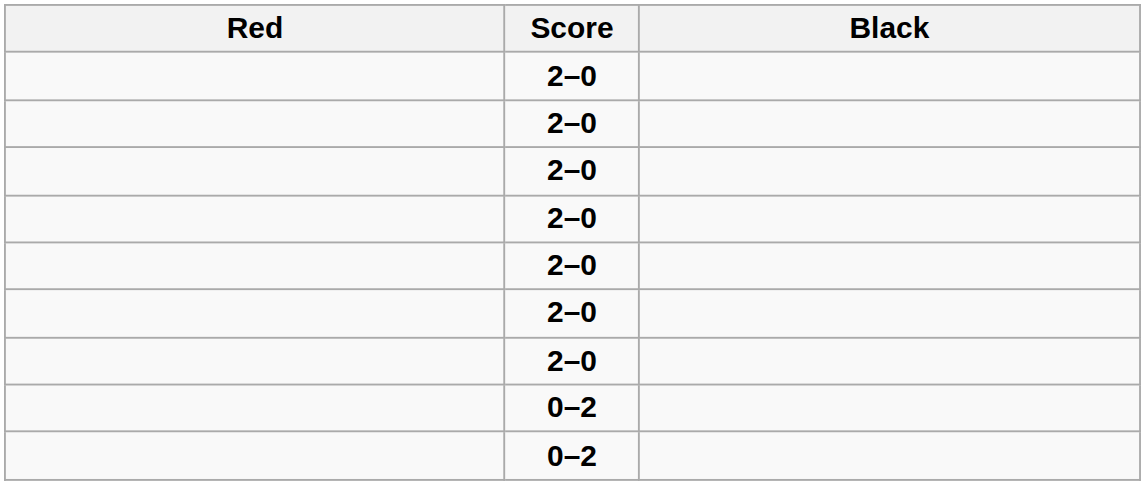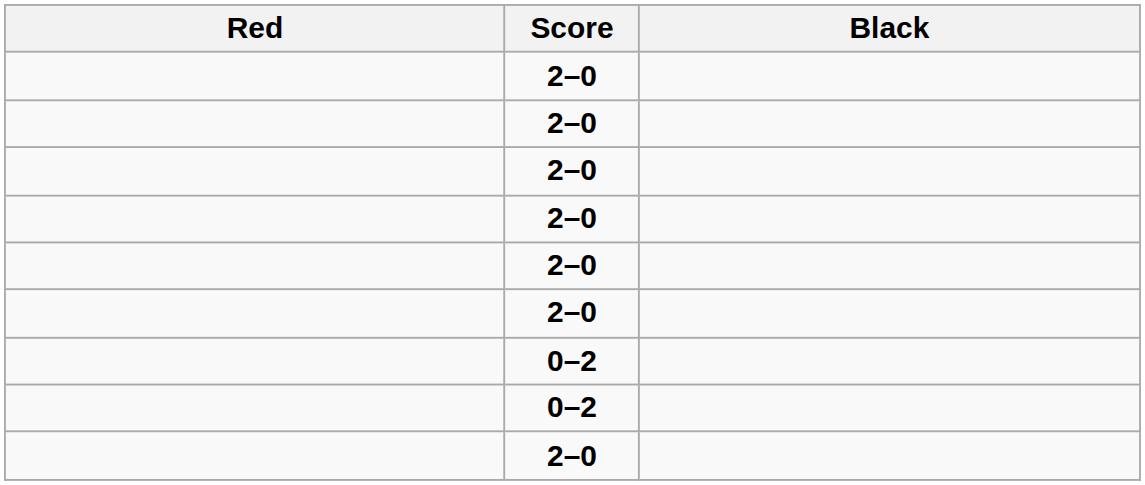(572, 360) 2–0 -> (572, 360) 0–2
(572, 455) 0–2 -> (572, 455) 2–0
